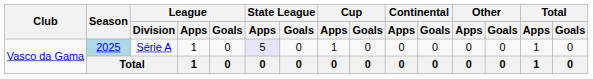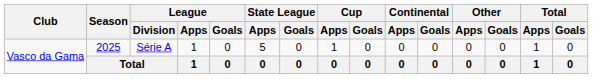(108, 47) lightblue background -> (108, 47) no background
(262, 47) lavender background -> (262, 47) no background
